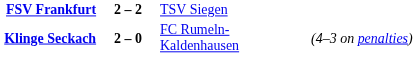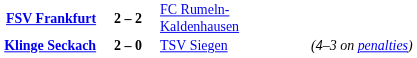(194, 10) TSV Siegen -> (200, 18) FC Rumeln-Kaldenhausen
(200, 37) FC Rumeln-Kaldenhausen -> (194, 46) TSV Siegen
